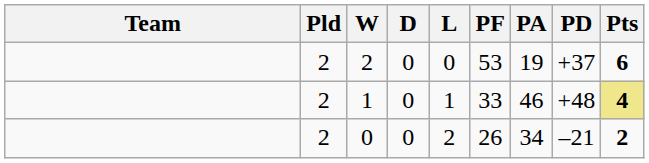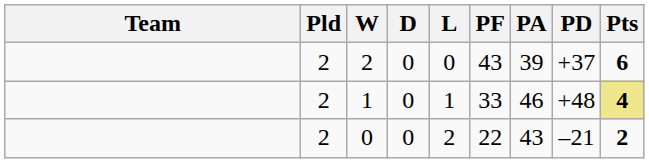(490, 61) 53 -> (490, 61) 43
(531, 61) 19 -> (531, 61) 39
(490, 137) 26 -> (490, 137) 22
(531, 137) 34 -> (531, 137) 43
